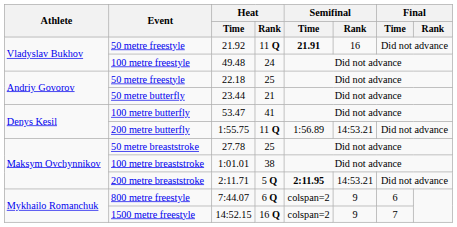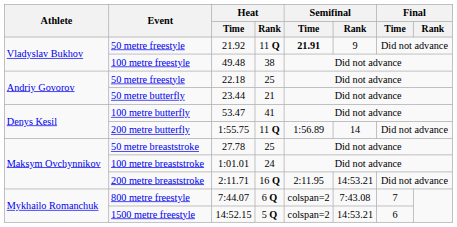(355, 46) 16 -> (355, 46) 9
(270, 62) 24 -> (270, 62) 38
(355, 130) 14:53.21 -> (355, 130) 14
(270, 164) 38 -> (270, 164) 24
(270, 181) 5 Q -> (270, 181) 16 Q
(309, 181) bold -> (309, 181) normal
(355, 197) 9 -> (355, 197) 7:43.08
(395, 197) 6 -> (395, 197) 7
(270, 214) 16 Q -> (270, 214) 5 Q
(355, 214) 9 -> (355, 214) 14:53.21
(395, 214) 7 -> (395, 214) 6
